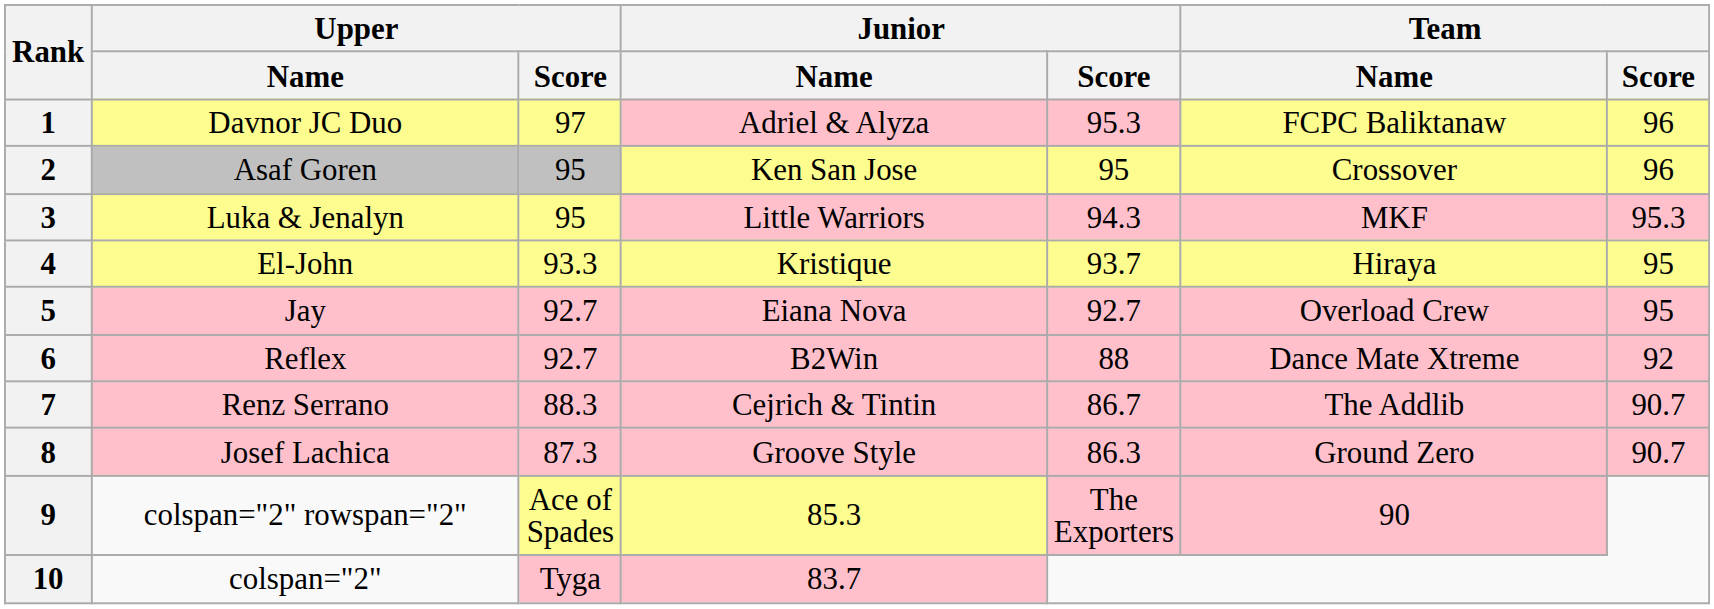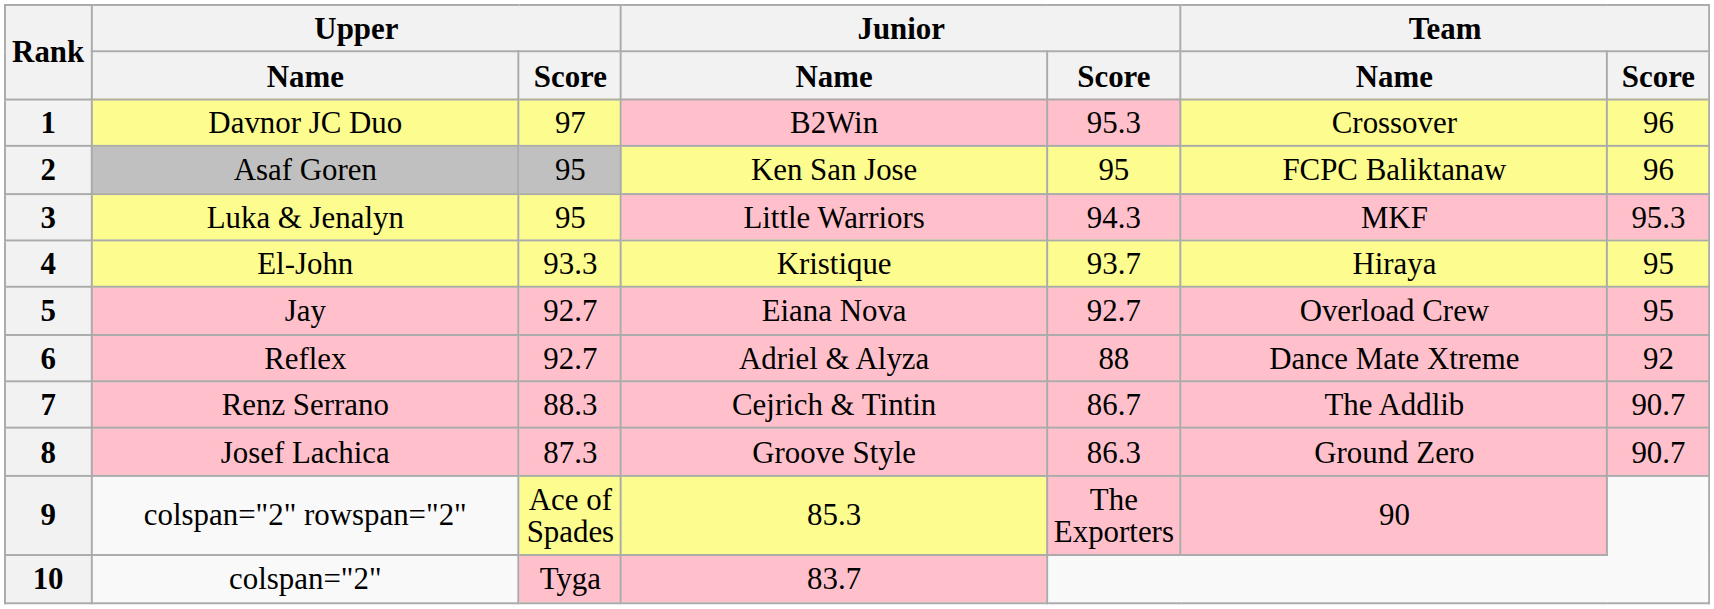(834, 123) Adriel & Alyza -> (834, 123) B2Win
(1394, 123) FCPC Baliktanaw -> (1394, 123) Crossover
(1394, 170) Crossover -> (1394, 170) FCPC Baliktanaw
(834, 358) B2Win -> (834, 358) Adriel & Alyza
